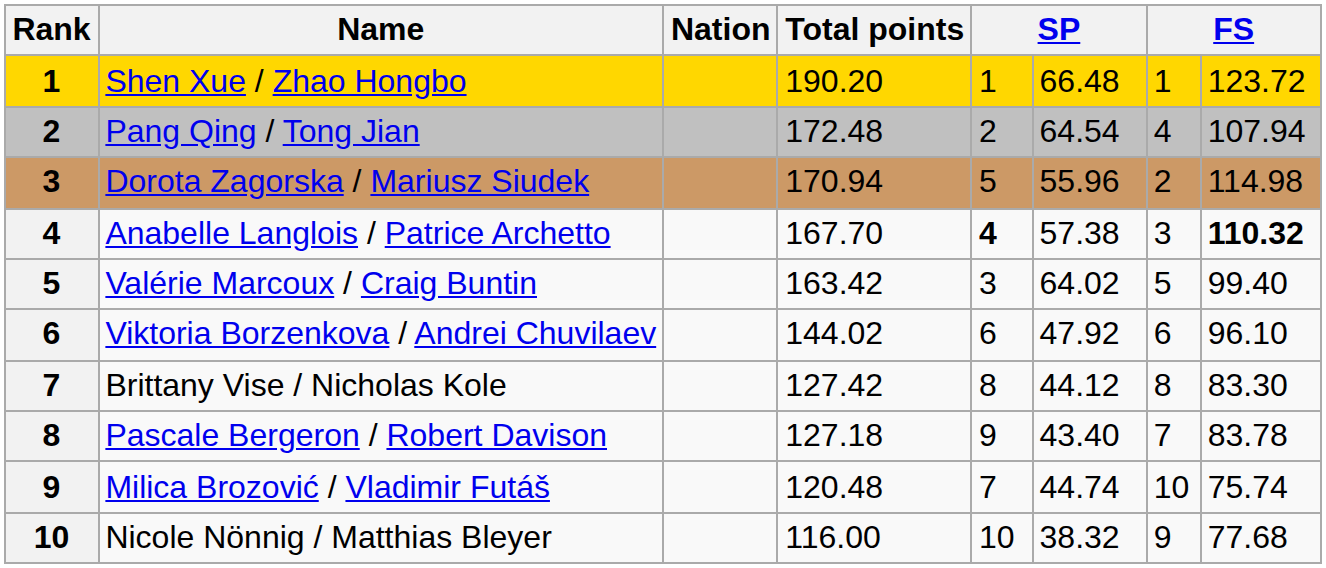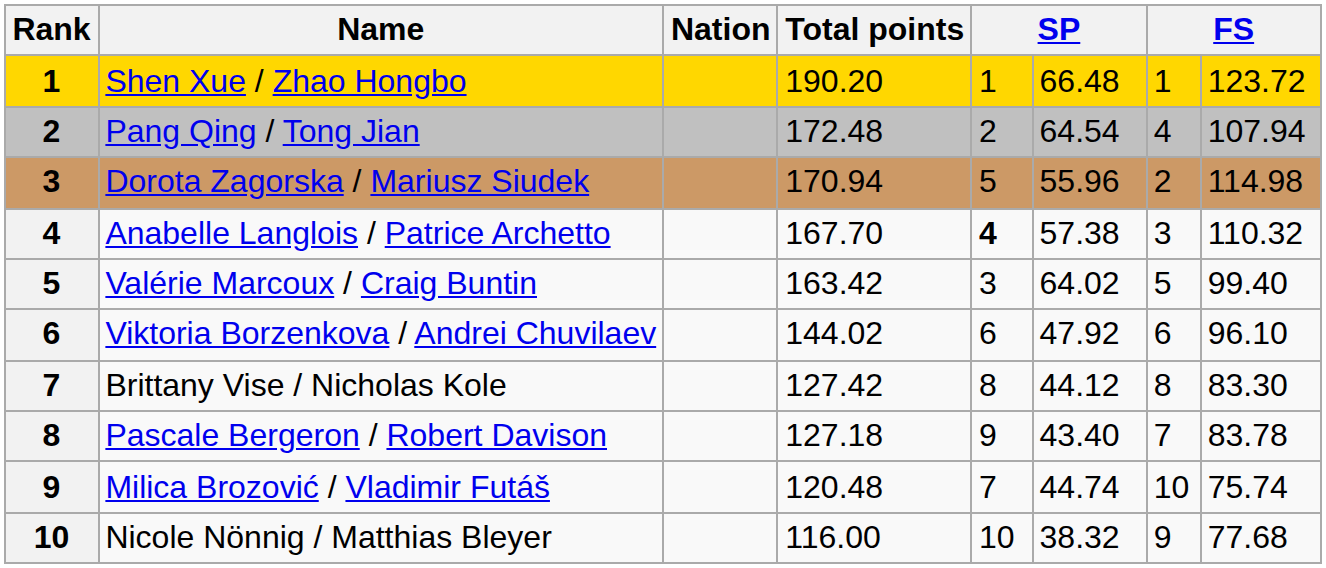(1256, 232) bold -> (1255, 232) normal
